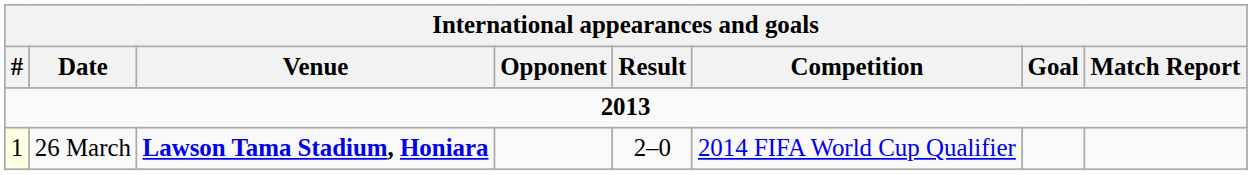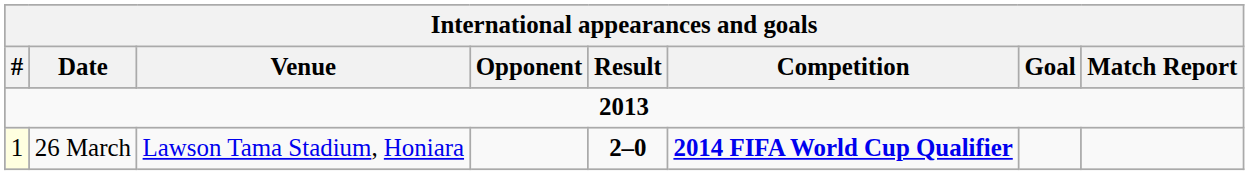(316, 148) bold -> (303, 148) normal
(652, 148) normal -> (628, 148) bold
(857, 148) normal -> (843, 148) bold
